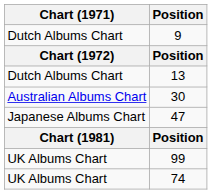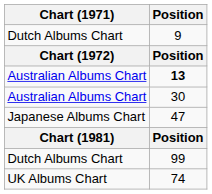(65, 76) Dutch Albums Chart -> (77, 76) Australian Albums Chart
(178, 76) normal -> (178, 76) bold
(57, 158) UK Albums Chart -> (65, 158) Dutch Albums Chart
